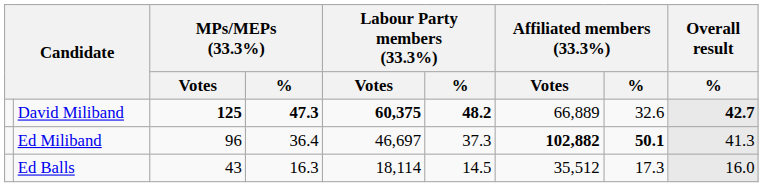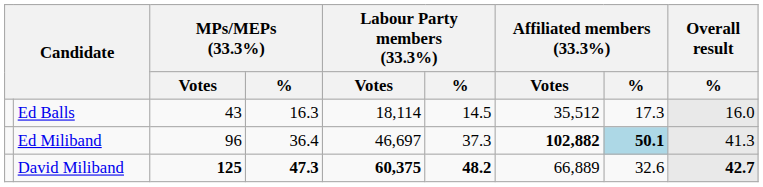rows swapped: (71, 113) <-> (46, 168)
(650, 140) no background -> (650, 140) lightblue background
